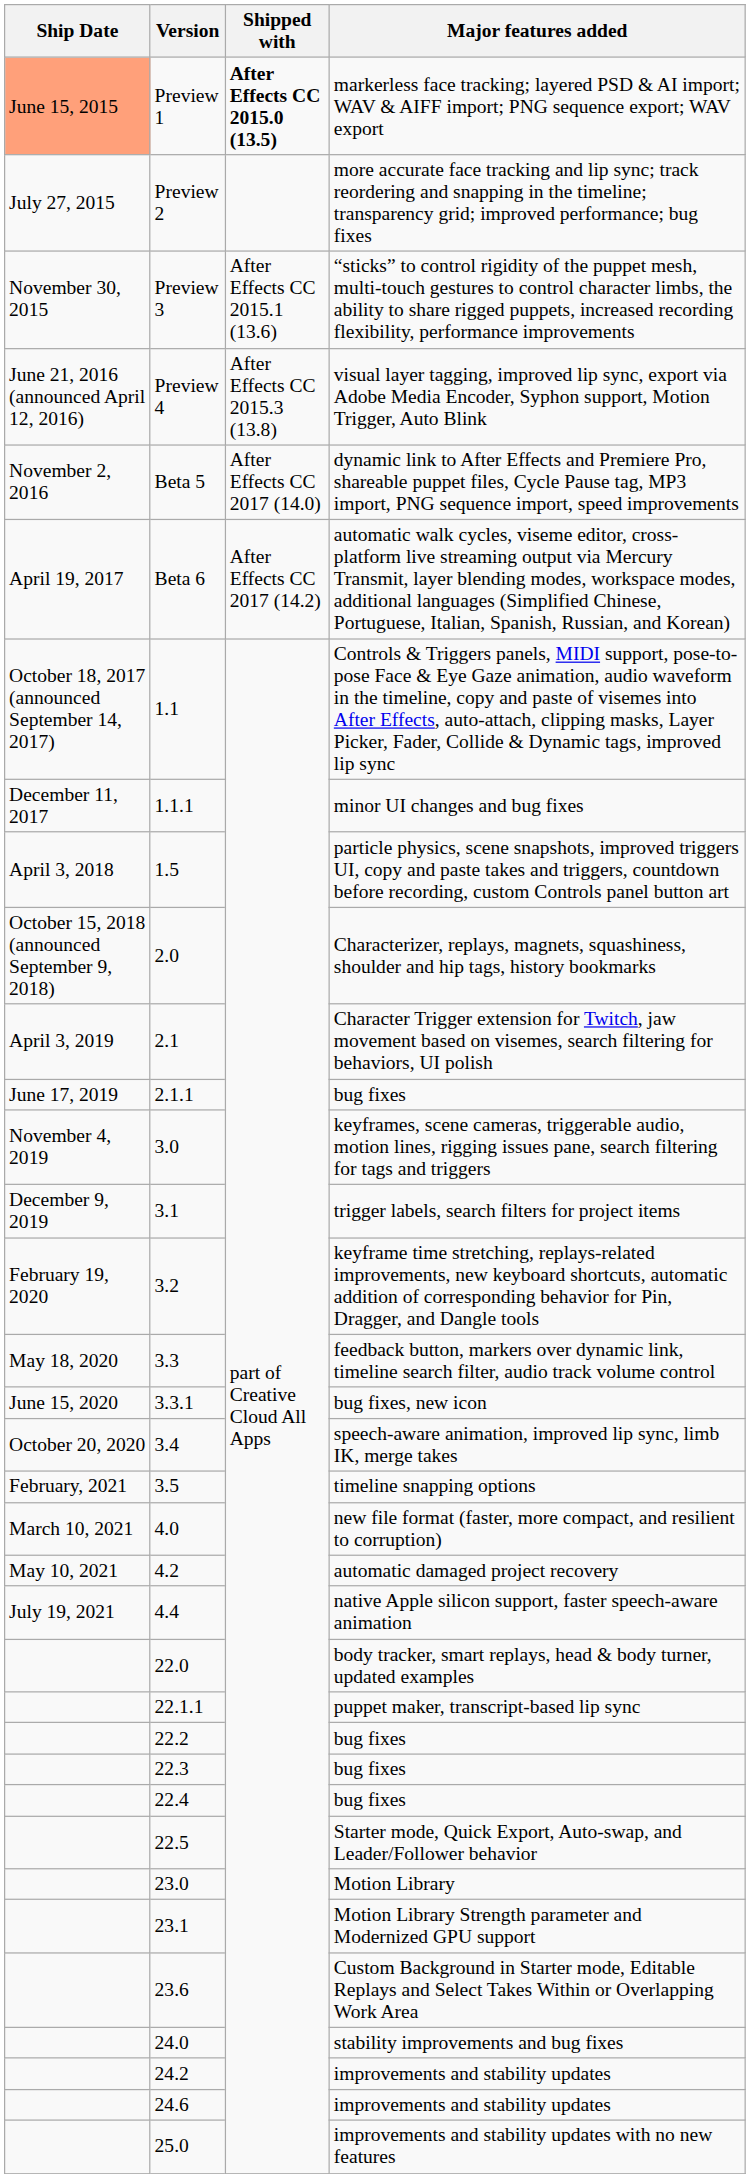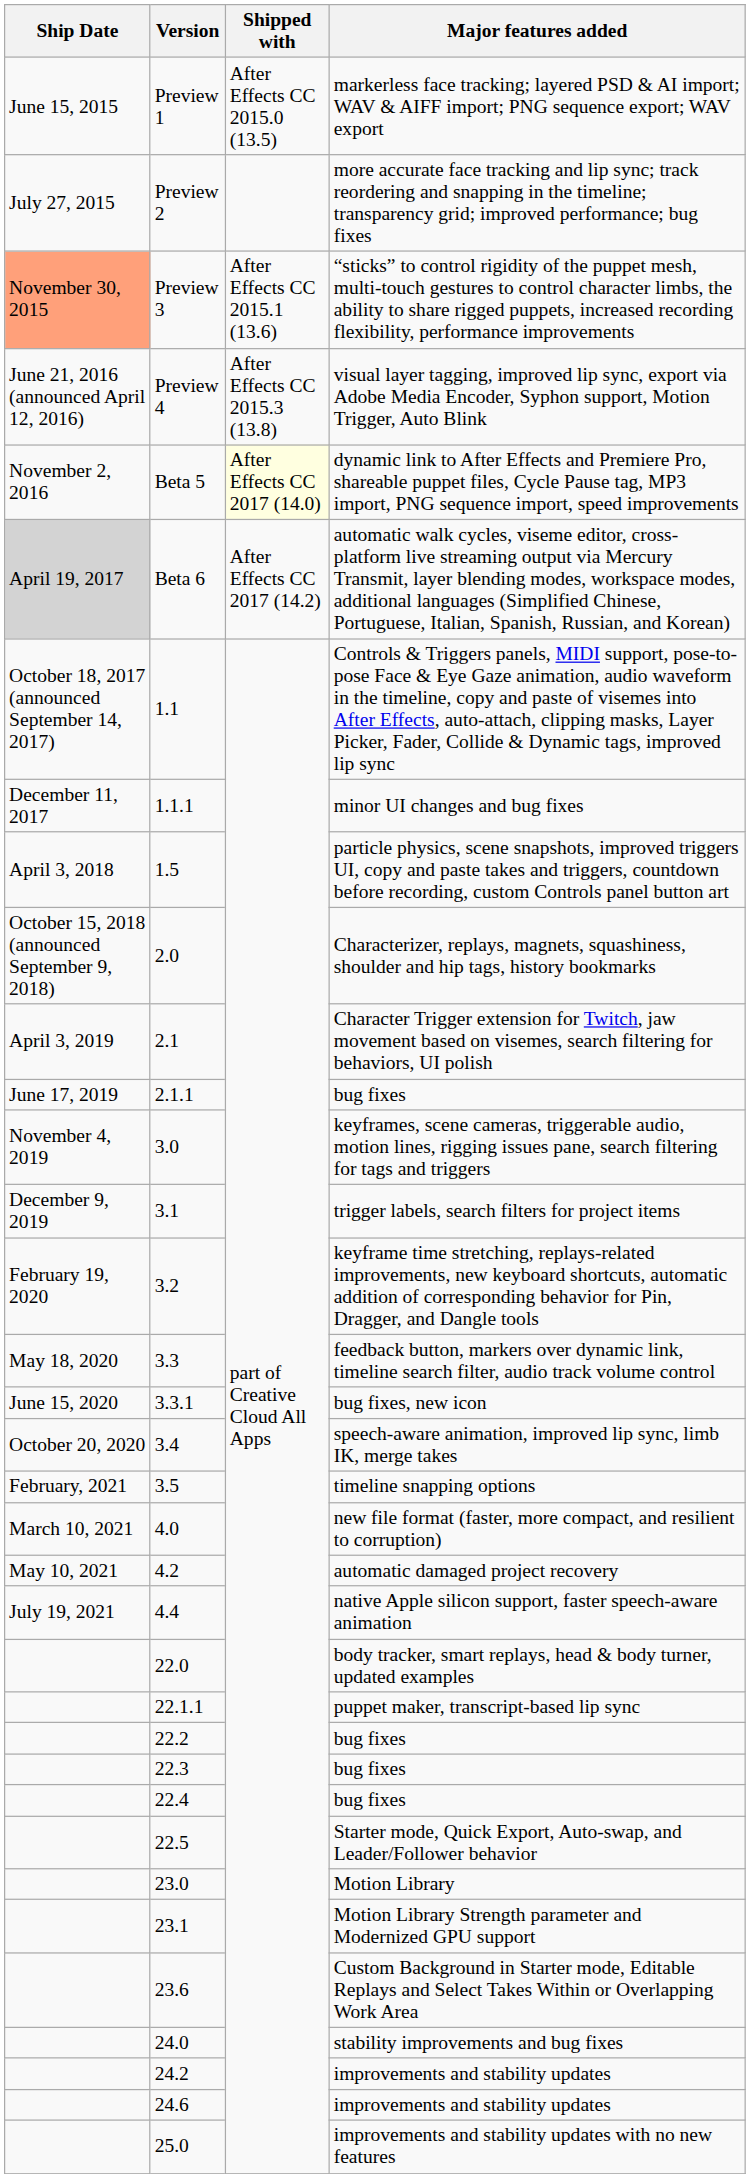(64, 105) lightsalmon background -> (64, 105) no background
(275, 105) bold -> (273, 105) normal
(65, 299) no background -> (65, 299) lightsalmon background
(275, 482) no background -> (275, 482) lightyellow background
(66, 579) no background -> (66, 579) lightgrey background
